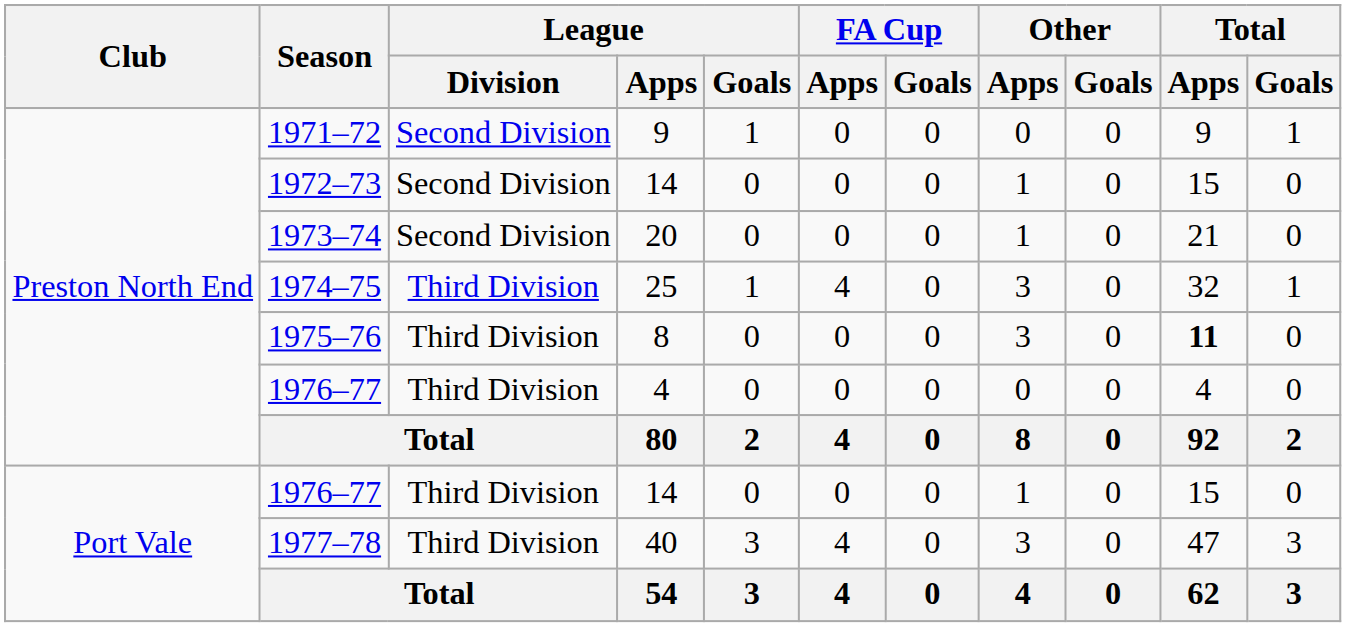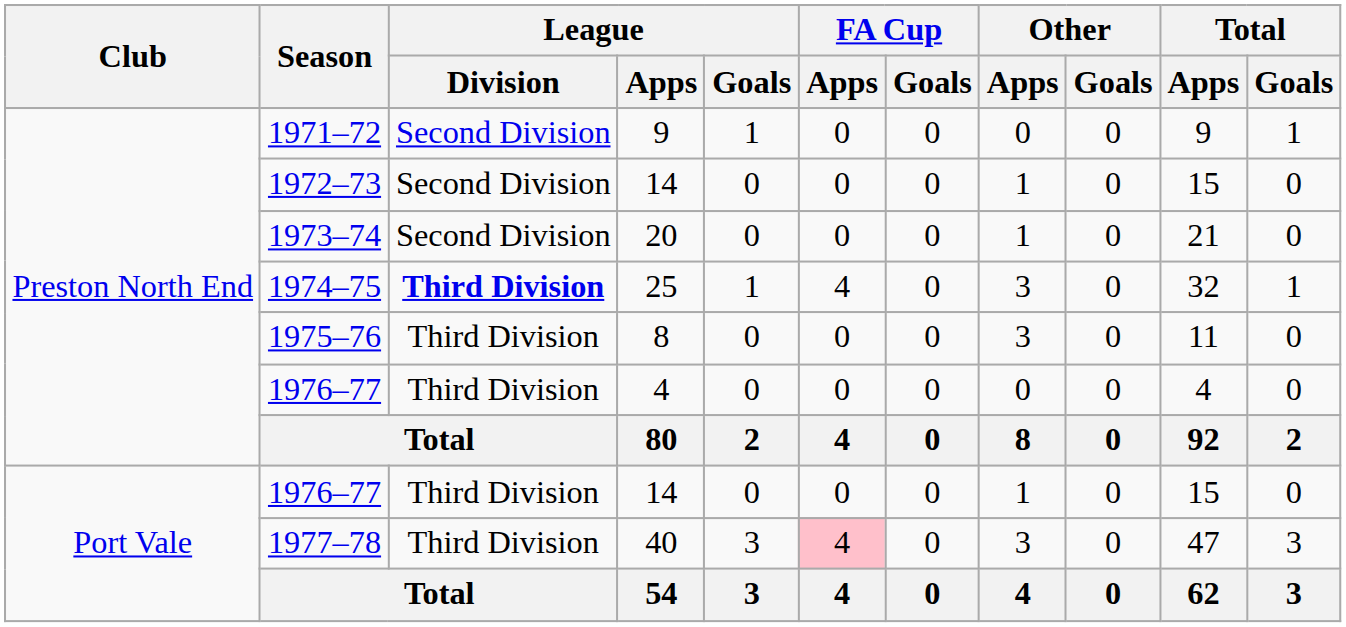(503, 286) normal -> (503, 286) bold
(1203, 337) bold -> (1203, 337) normal
(842, 542) no background -> (842, 542) pink background
